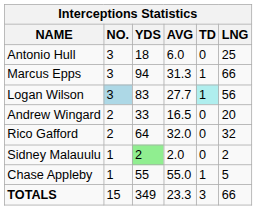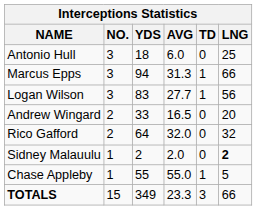(110, 94) lightblue background -> (110, 94) no background
(203, 94) paleturquoise background -> (203, 94) no background
(138, 154) lightgreen background -> (138, 154) no background
(225, 154) normal -> (225, 154) bold
